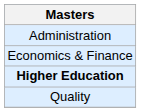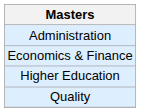(70, 76) bold -> (70, 76) normal
